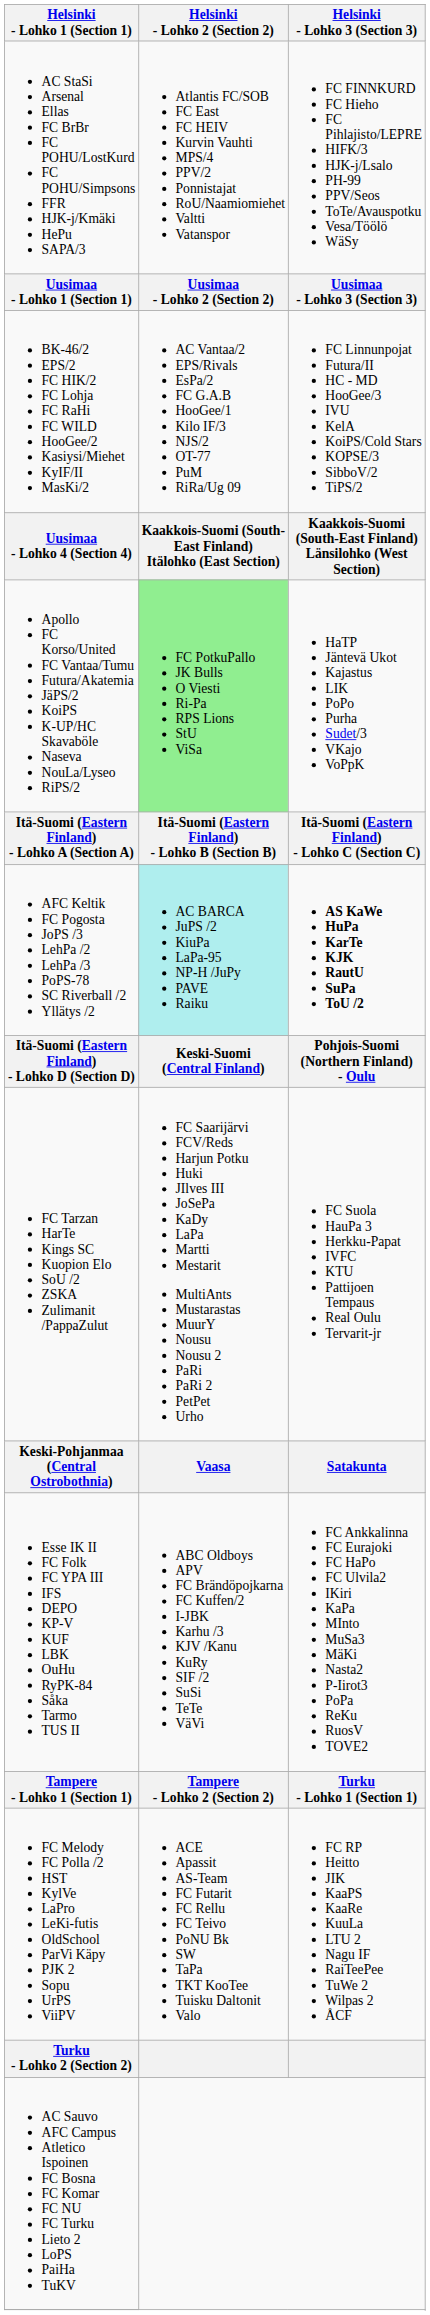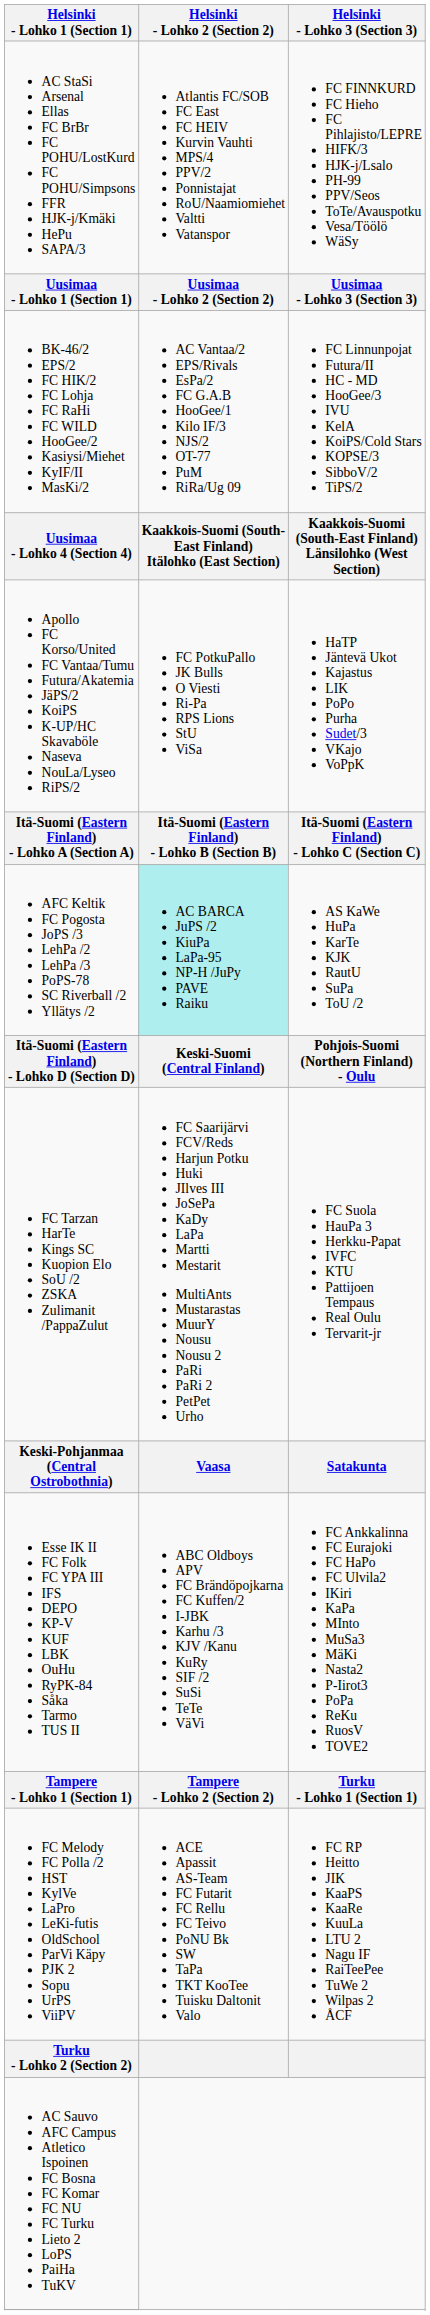(213, 704) lightgreen background -> (213, 704) no background
(357, 958) bold -> (357, 958) normal
